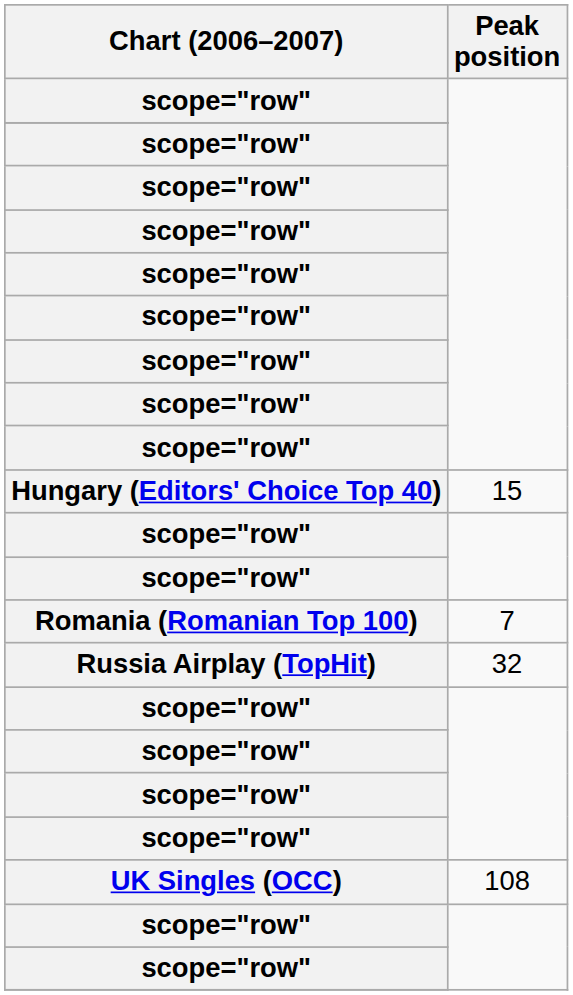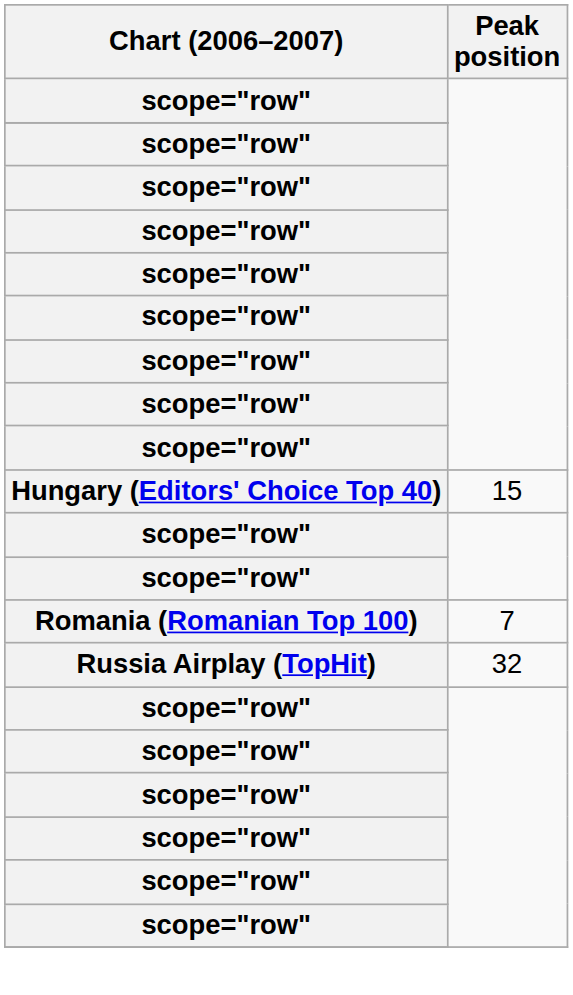- row: (226, 881)
